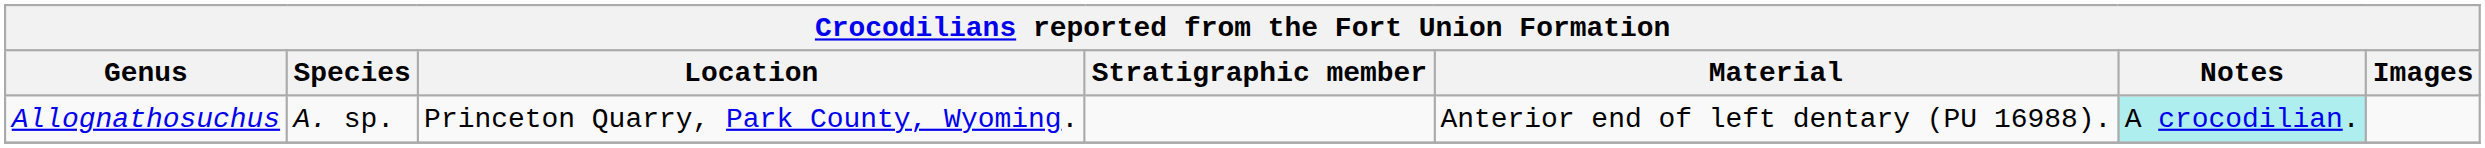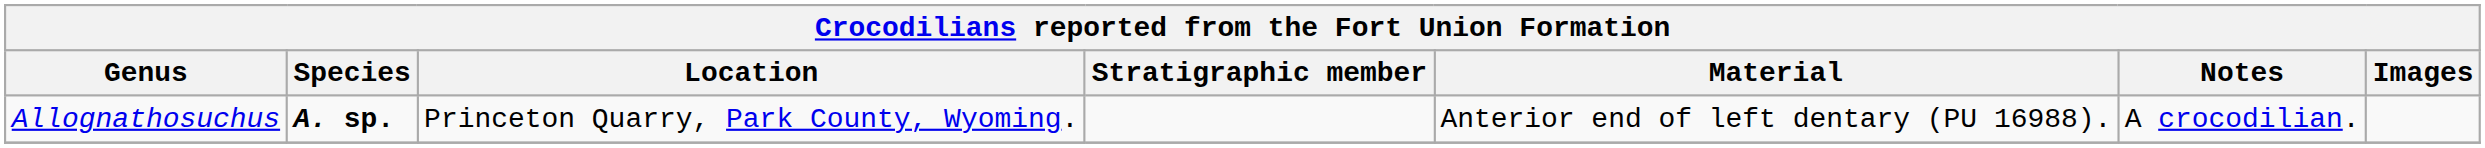(344, 119) normal -> (344, 119) bold
(2242, 119) paleturquoise background -> (2242, 119) no background
